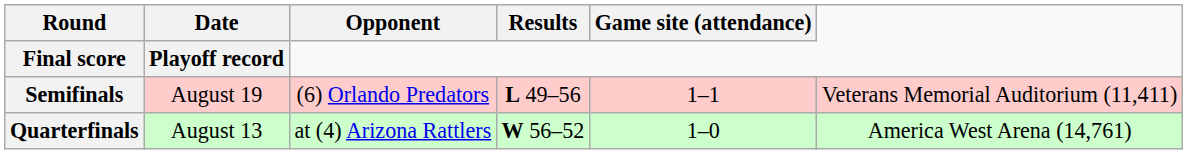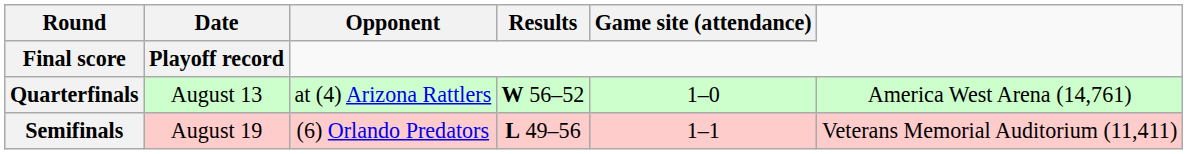rows swapped: (74, 129) <-> (74, 93)
